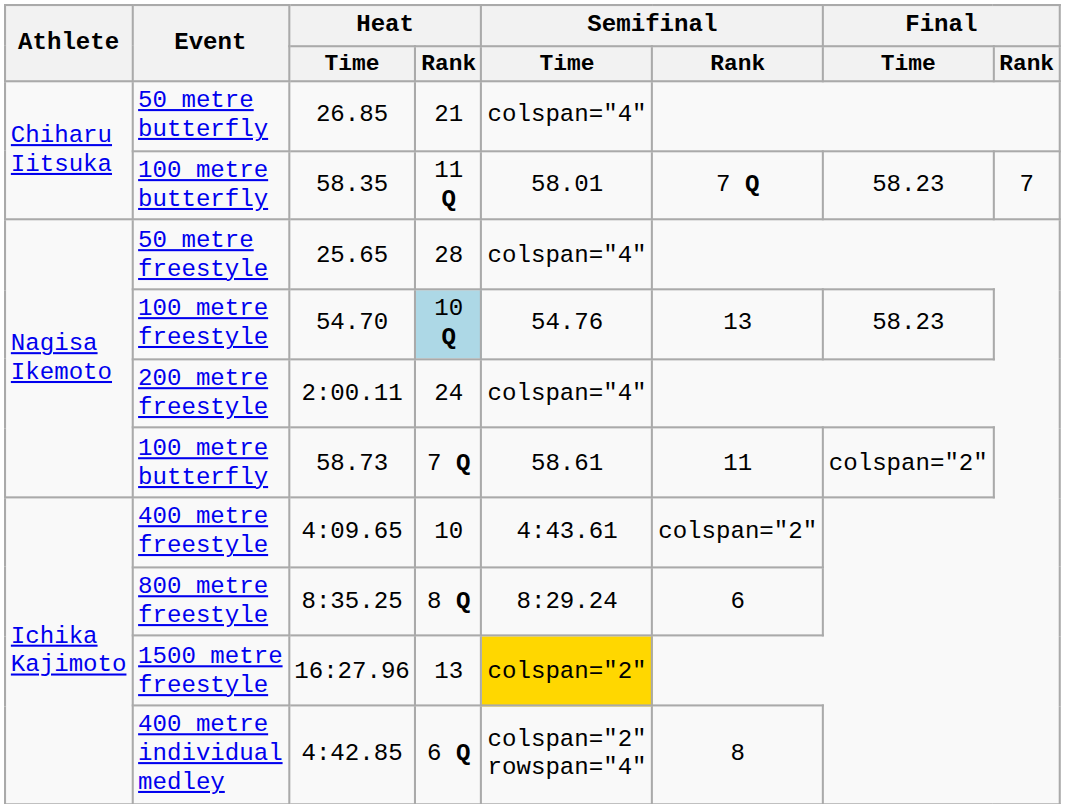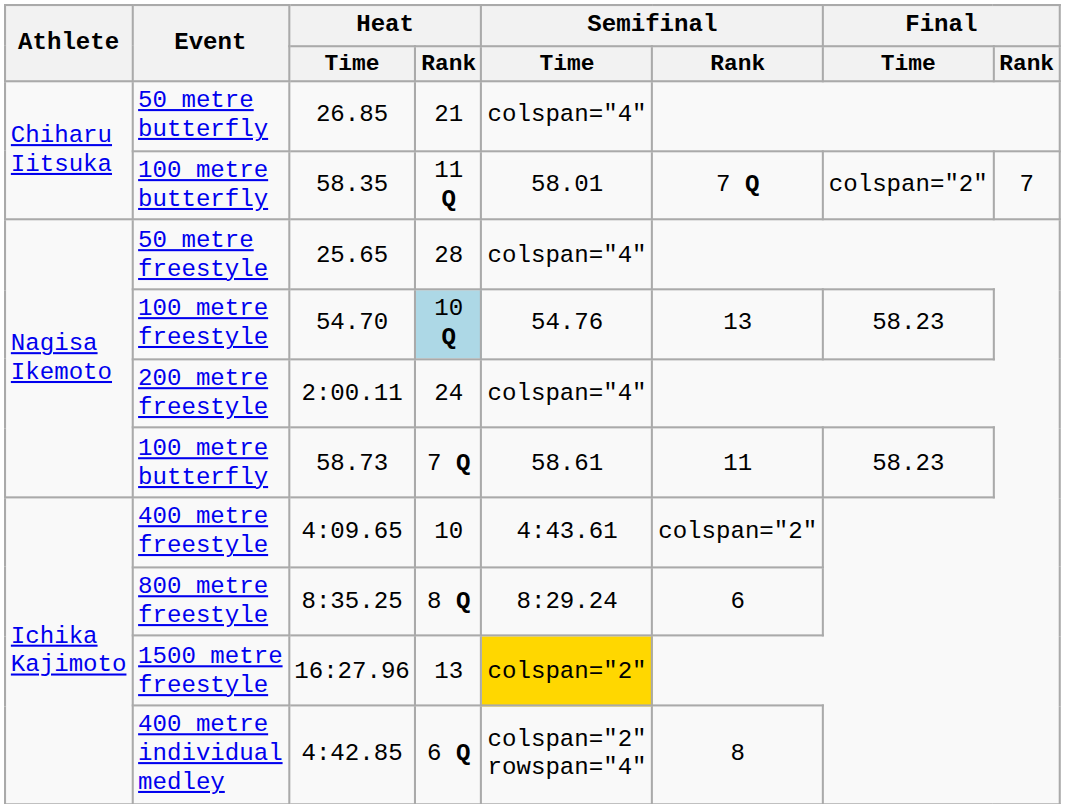(908, 185) 58.23 -> (908, 185) colspan="2"
(908, 462) colspan="2" -> (908, 462) 58.23
